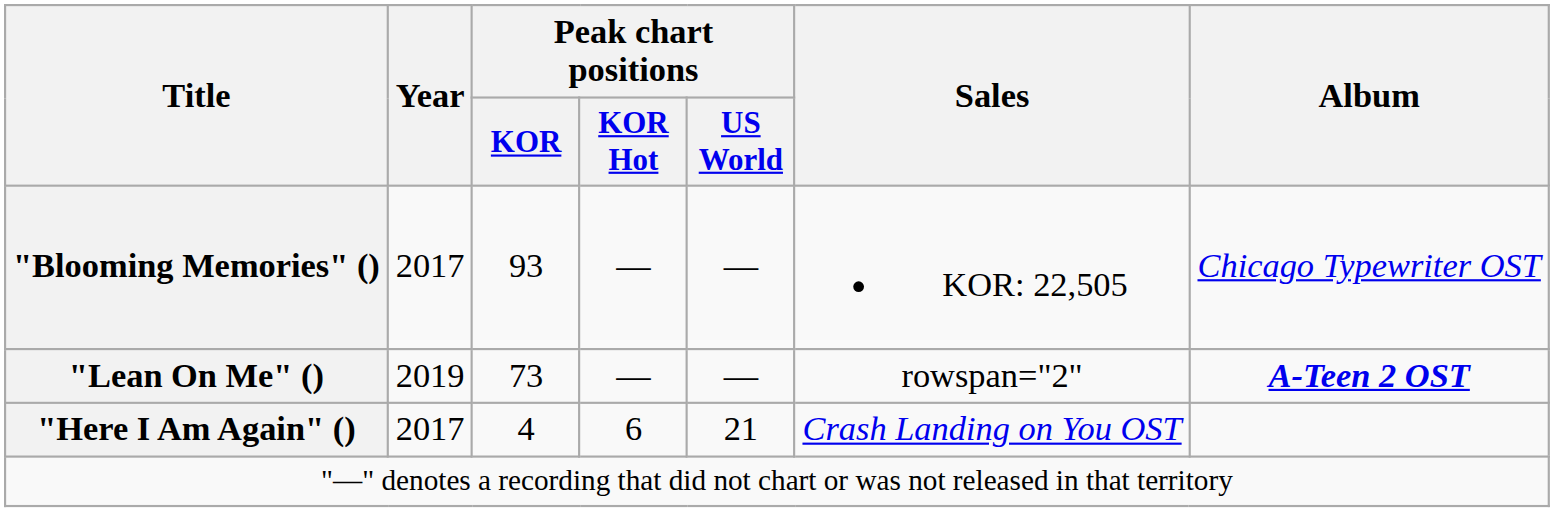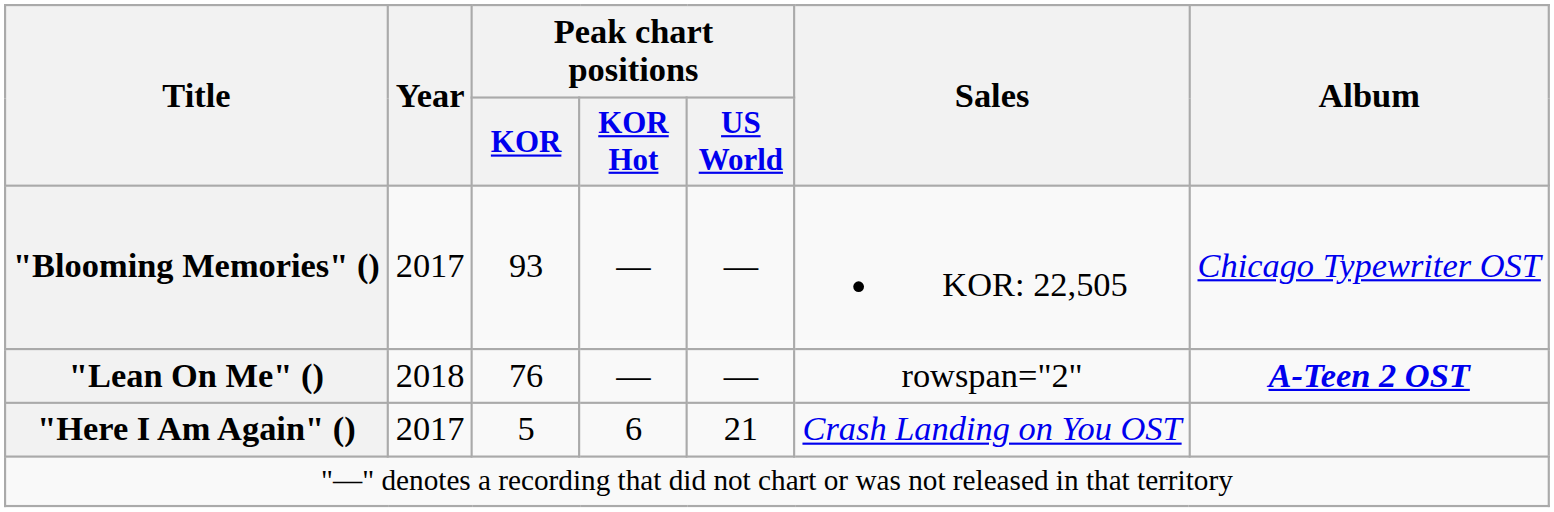(430, 374) 2019 -> (430, 374) 2018
(526, 374) 73 -> (526, 374) 76
(526, 429) 4 -> (526, 429) 5
